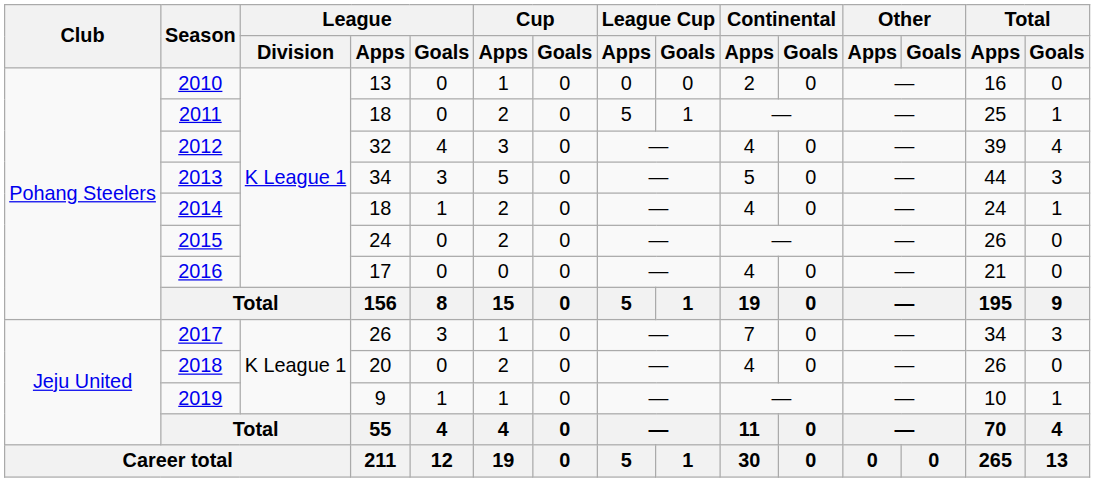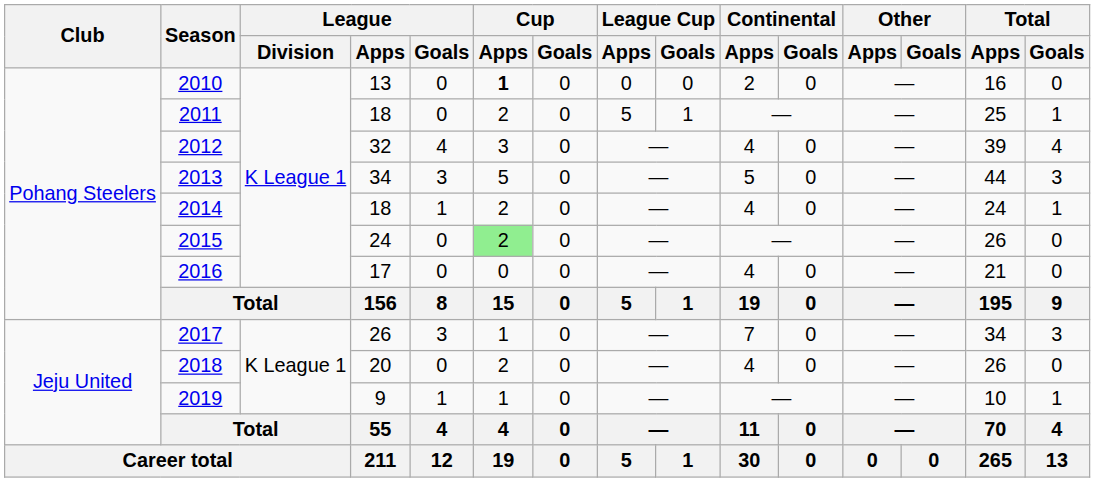(503, 83) normal -> (503, 83) bold
(503, 240) no background -> (503, 240) lightgreen background
